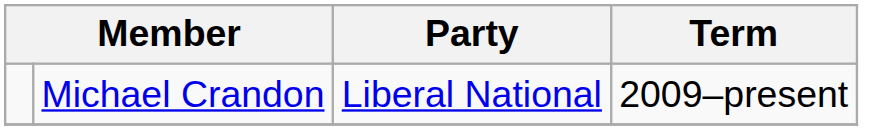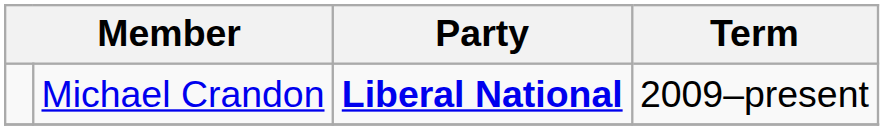(472, 93) normal -> (482, 93) bold
